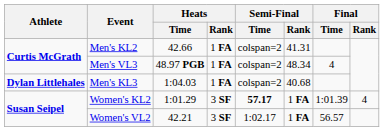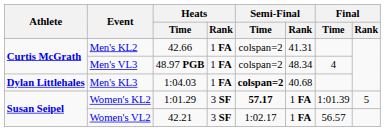(260, 83) normal -> (261, 83) bold
(364, 100) 4 -> (366, 100) 5
